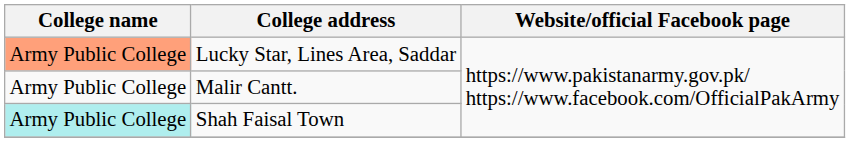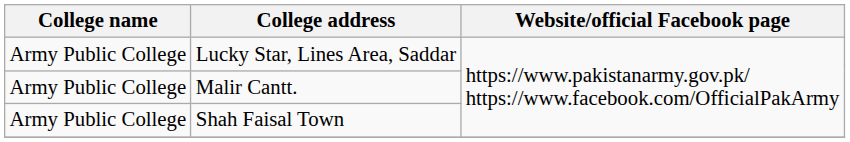(98, 53) lightsalmon background -> (98, 53) no background
(98, 119) paleturquoise background -> (98, 119) no background
